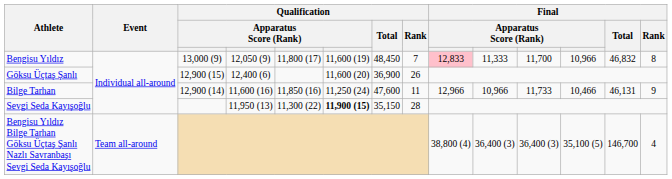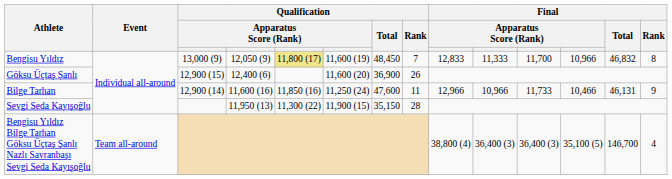(299, 59) no background -> (299, 59) khaki background
(451, 59) pink background -> (451, 59) no background
(347, 106) bold -> (347, 106) normal
